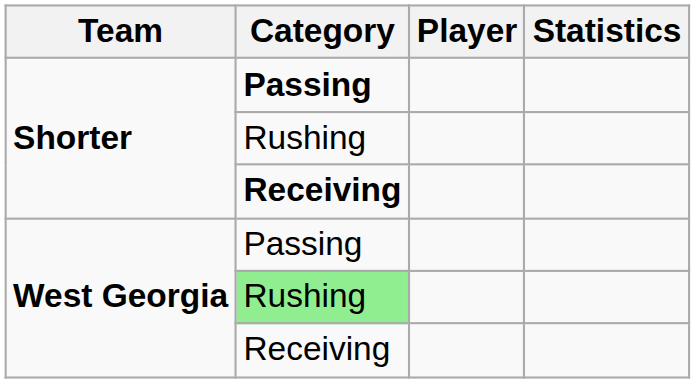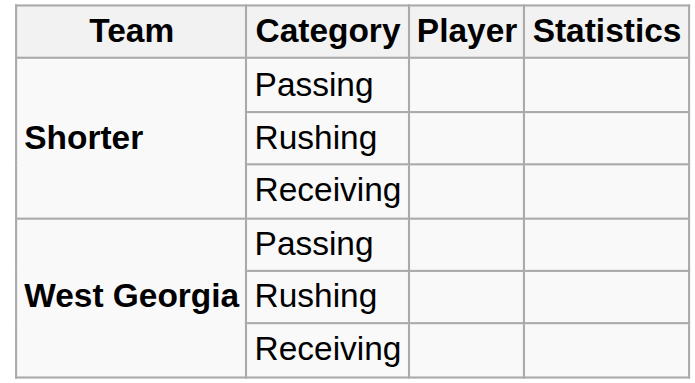(308, 84) bold -> (314, 84) normal
(322, 190) bold -> (328, 190) normal
(305, 296) lightgreen background -> (316, 296) no background
